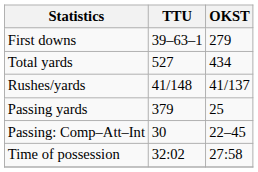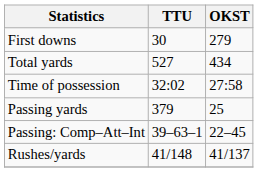(177, 39) 39–63–1 -> (159, 39) 30
rows swapped: (47, 85) <-> (64, 155)
(159, 132) 30 -> (177, 132) 39–63–1
